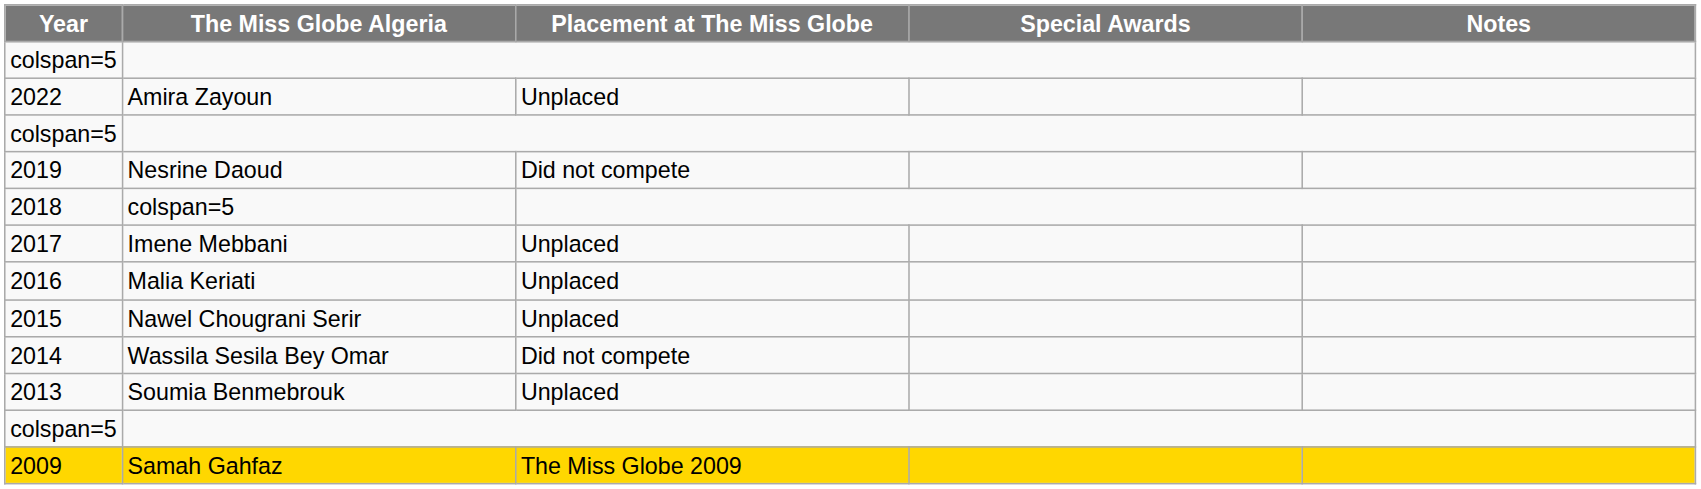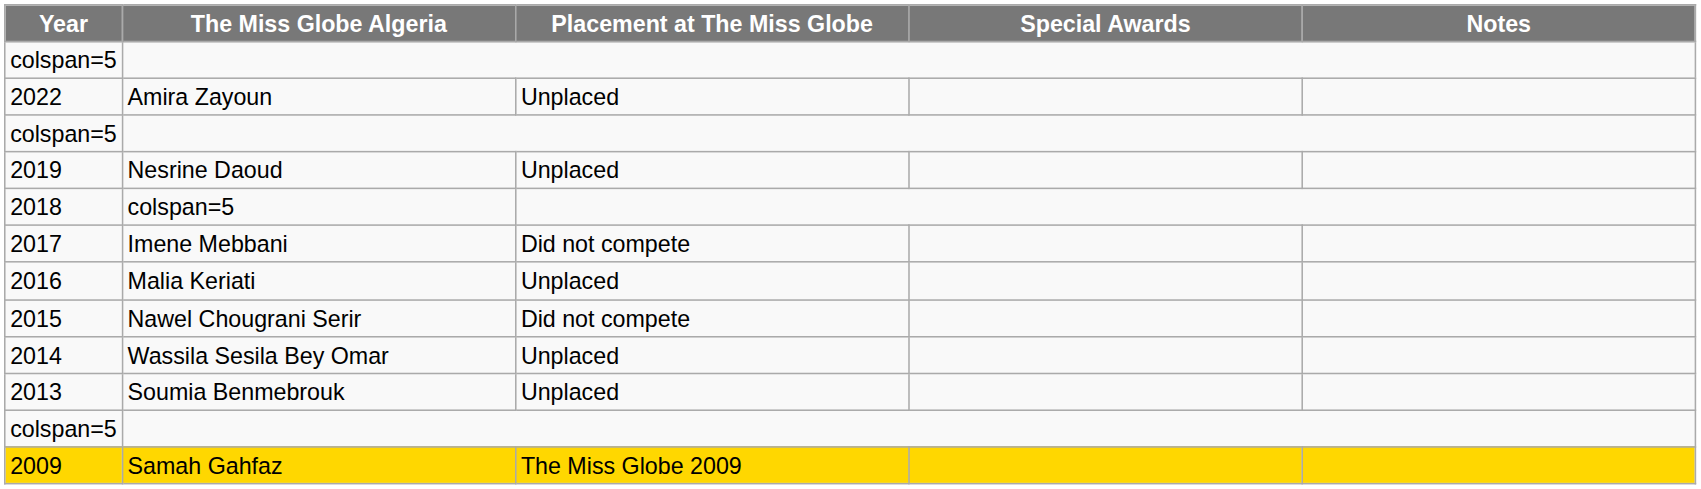(605, 171) Did not compete -> (570, 171) Unplaced
(570, 244) Unplaced -> (605, 244) Did not compete
(570, 318) Unplaced -> (605, 318) Did not compete
(605, 355) Did not compete -> (570, 355) Unplaced
